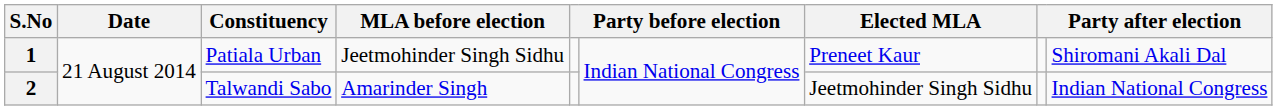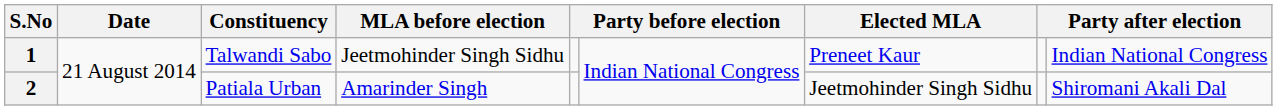(263, 54) Patiala Urban -> (269, 54) Talwandi Sabo
(1139, 54) Shiromani Akali Dal -> (1159, 54) Indian National Congress
(269, 88) Talwandi Sabo -> (263, 88) Patiala Urban
(1159, 88) Indian National Congress -> (1139, 88) Shiromani Akali Dal
